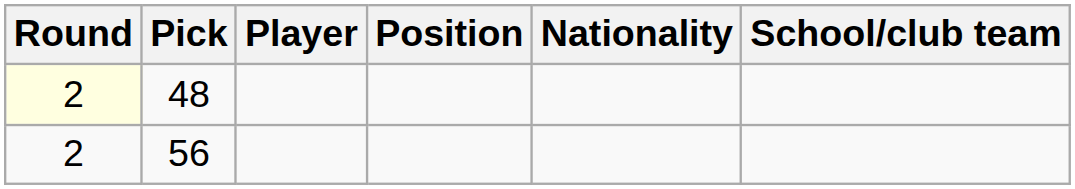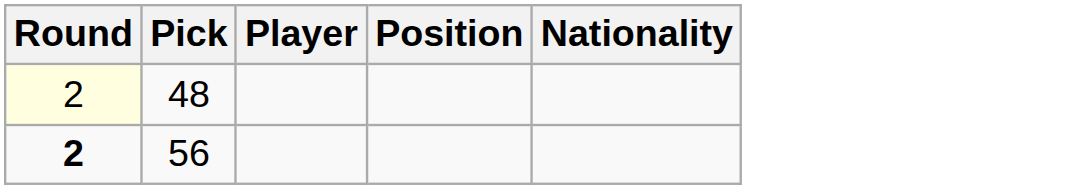- column: (906, 34)
(73, 153) normal -> (73, 153) bold
